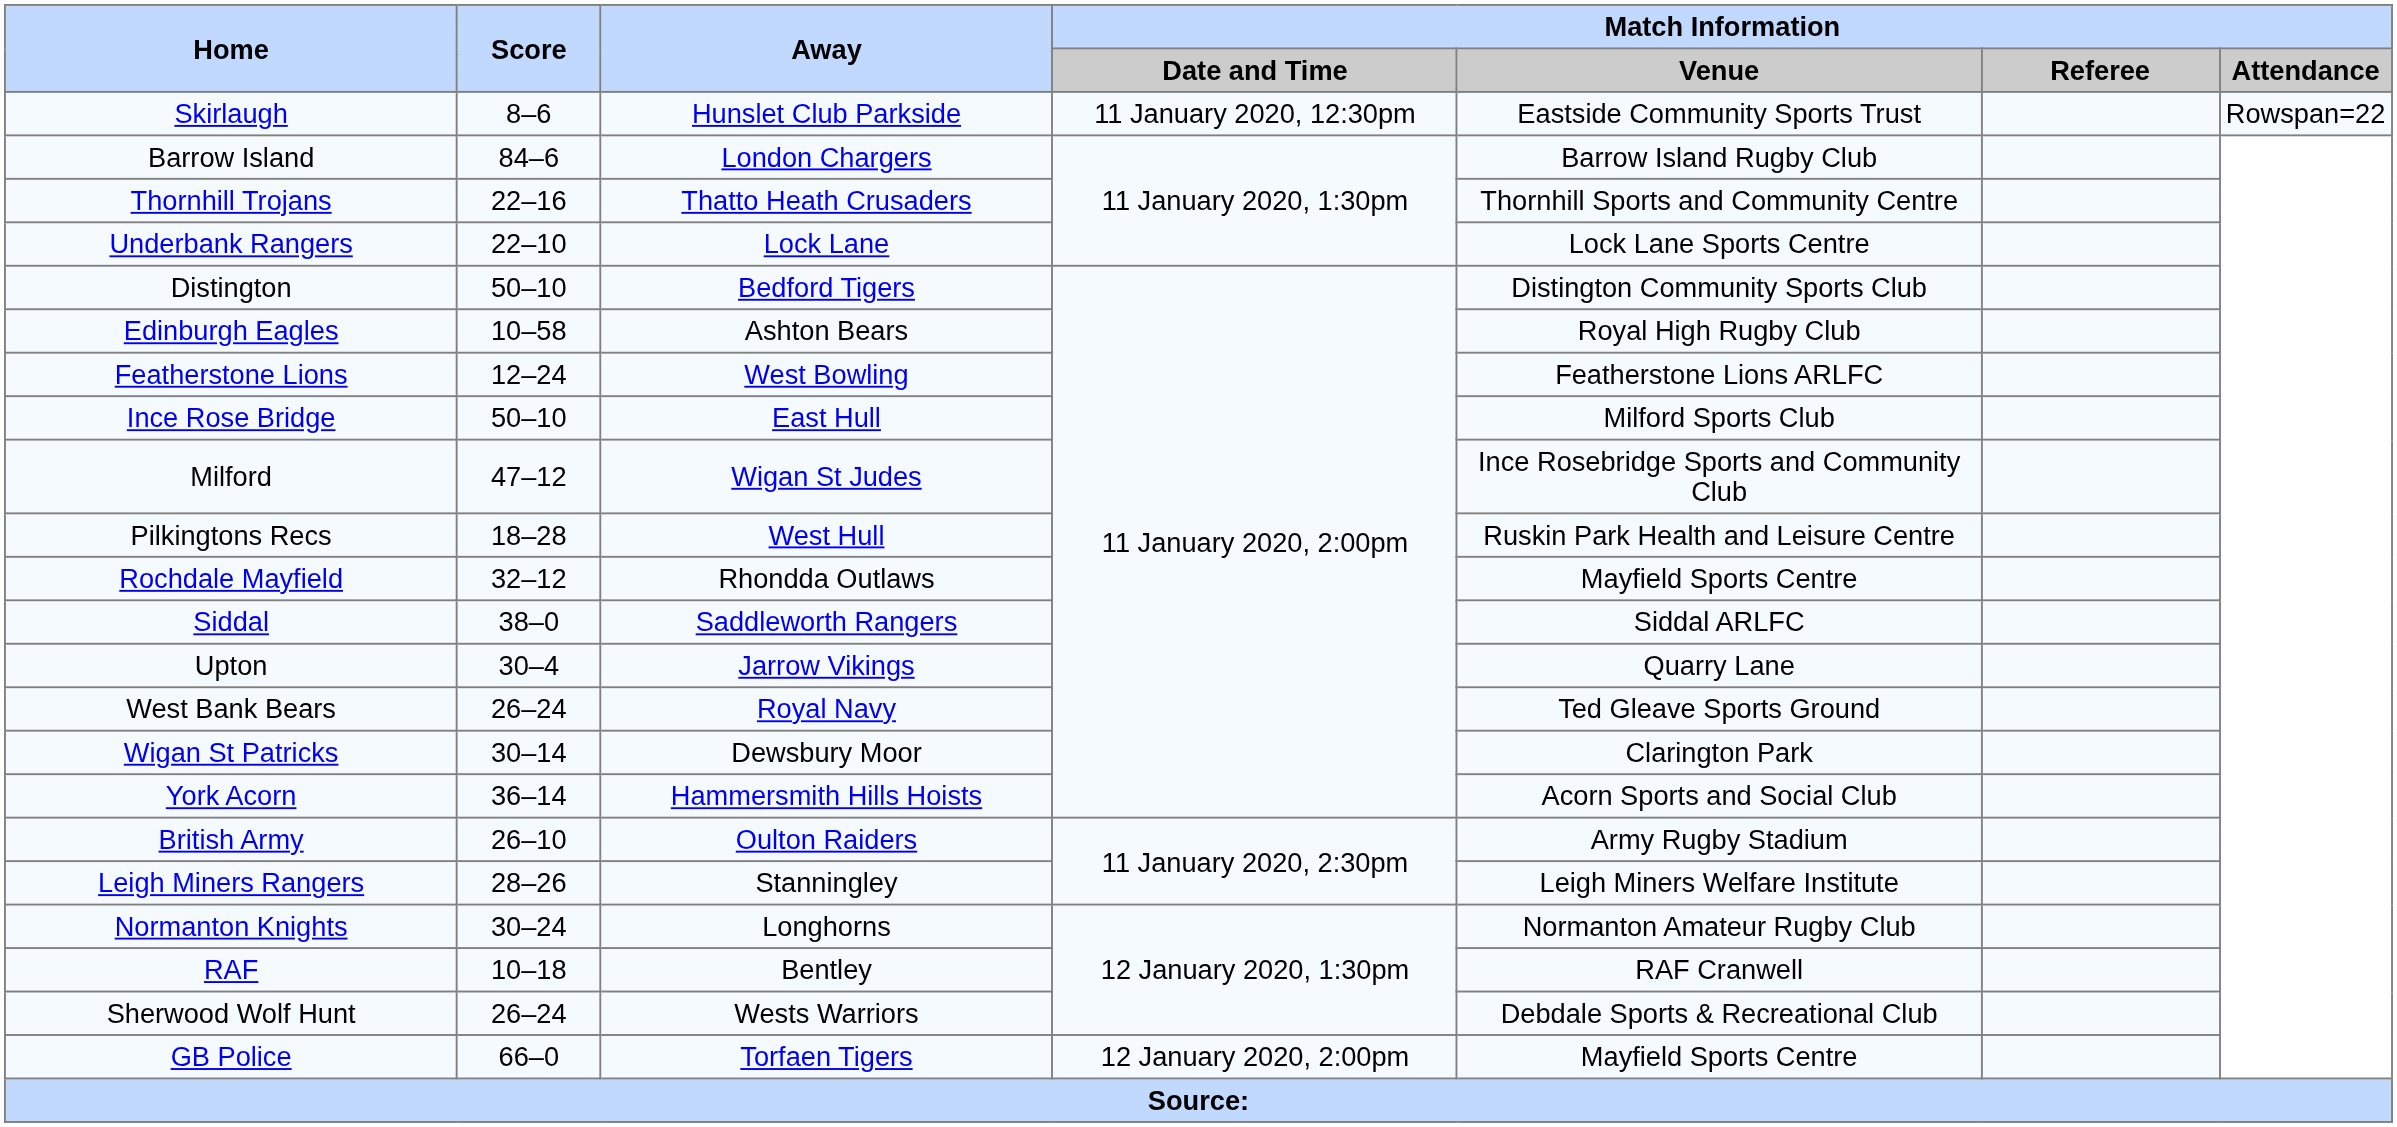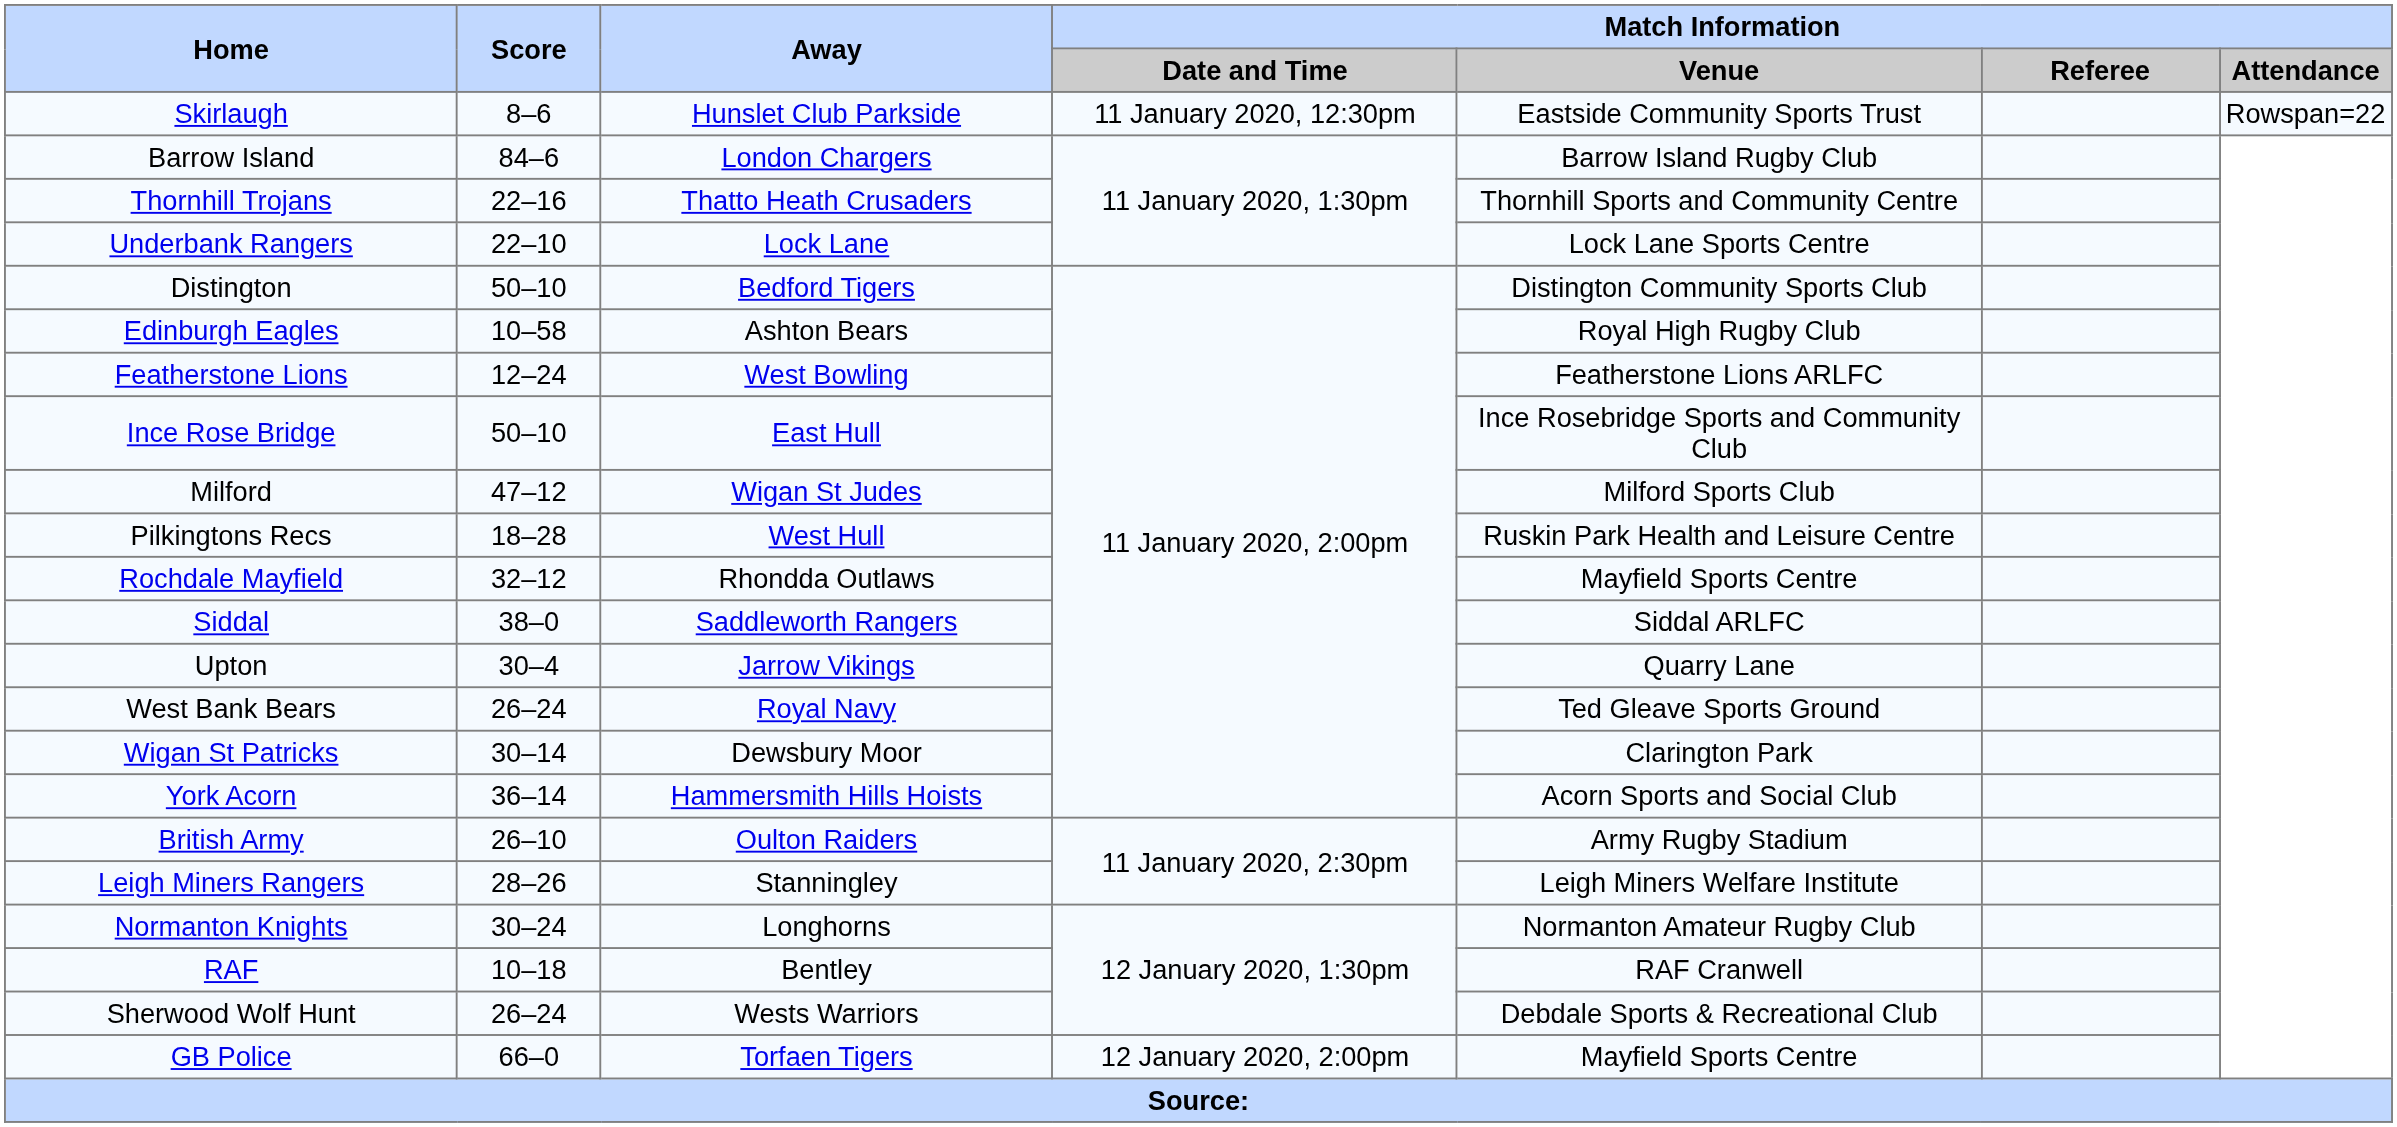(1719, 418) Milford Sports Club -> (1719, 433) Ince Rosebridge Sports and Community Club
(1719, 476) Ince Rosebridge Sports and Community Club -> (1719, 492) Milford Sports Club
